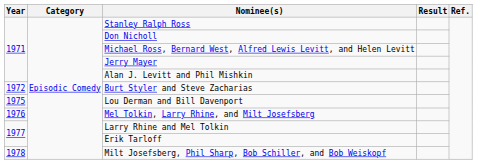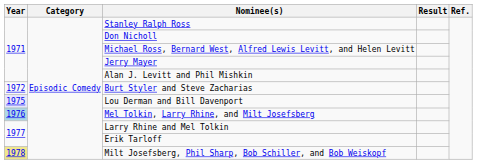(16, 101) no background -> (16, 101) lavender background
(16, 114) no background -> (16, 114) lightblue background
(16, 153) no background -> (16, 153) khaki background
